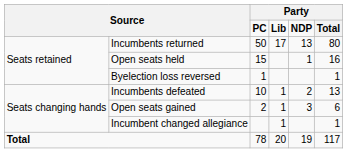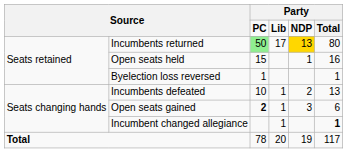(261, 44) no background -> (261, 44) lightgreen background
(307, 44) no background -> (307, 44) gold background
(264, 108) normal -> (264, 108) bold
(337, 124) normal -> (337, 124) bold
